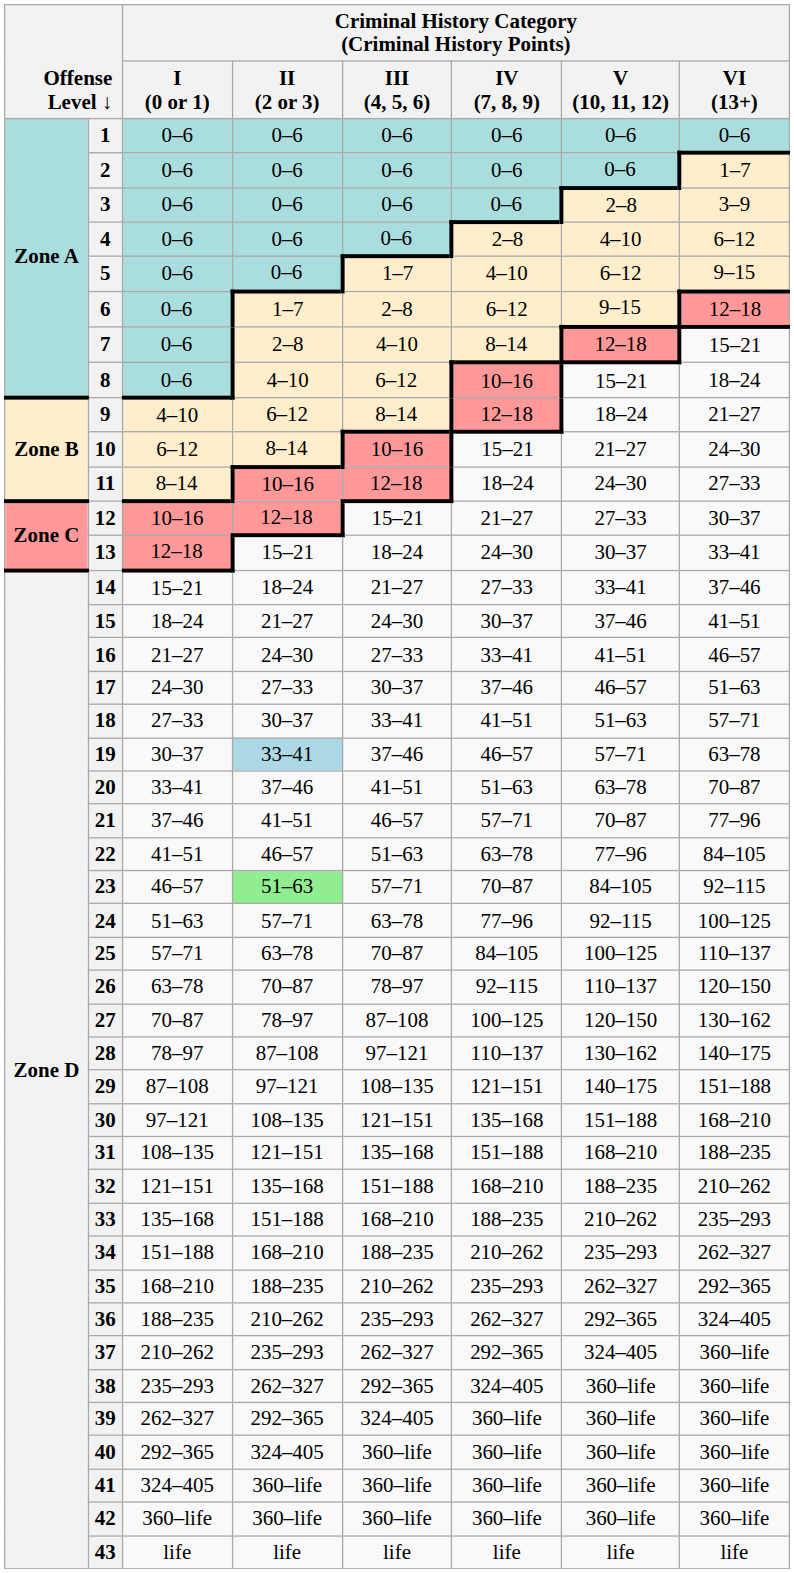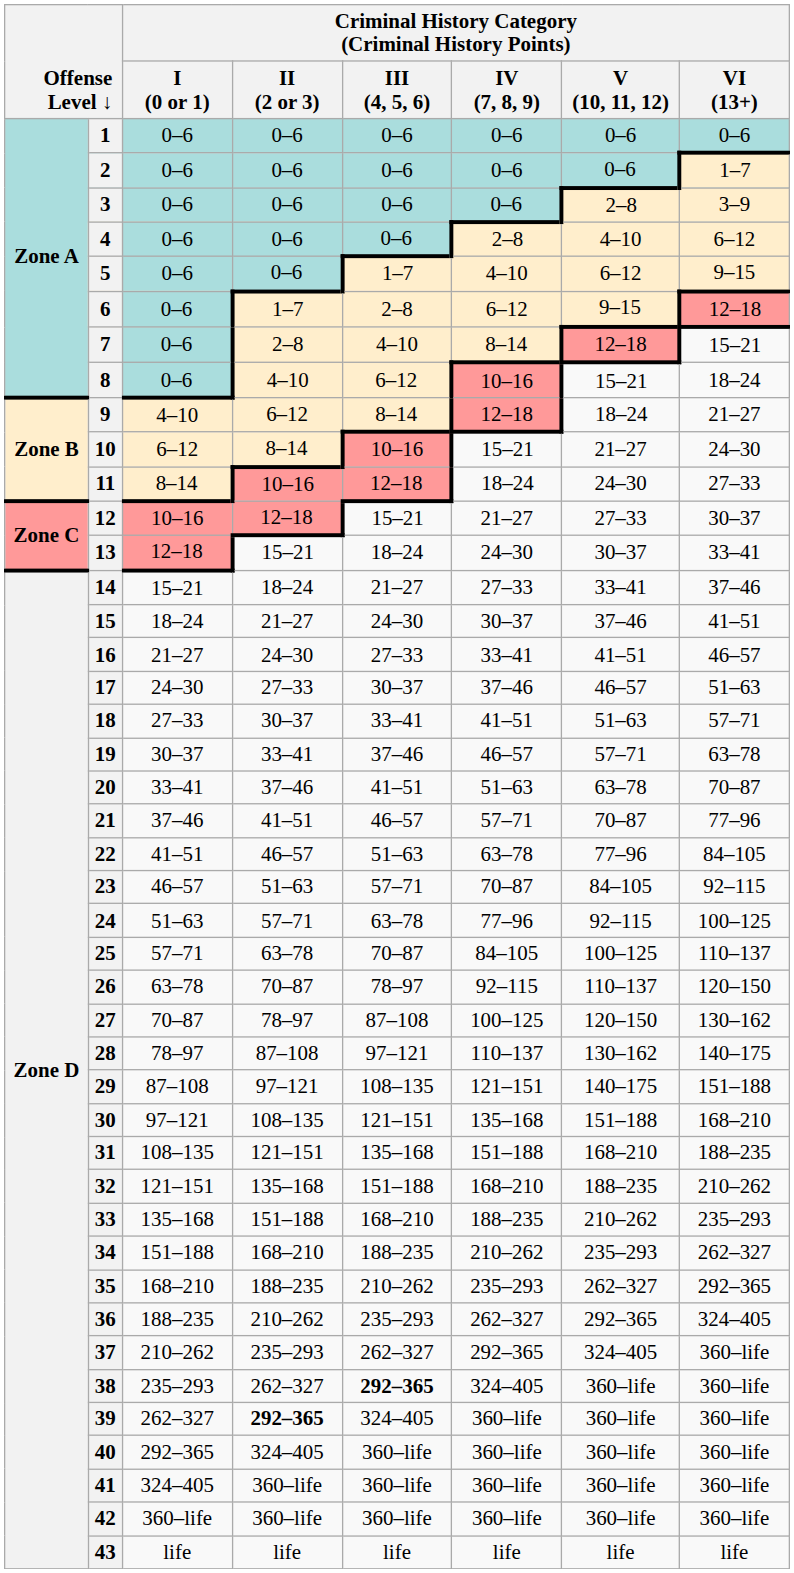(287, 754) lightblue background -> (287, 754) no background
(287, 887) lightgreen background -> (287, 887) no background
(397, 1385) normal -> (397, 1385) bold
(287, 1418) normal -> (287, 1418) bold
